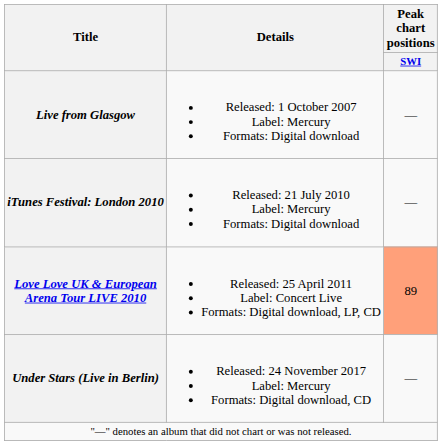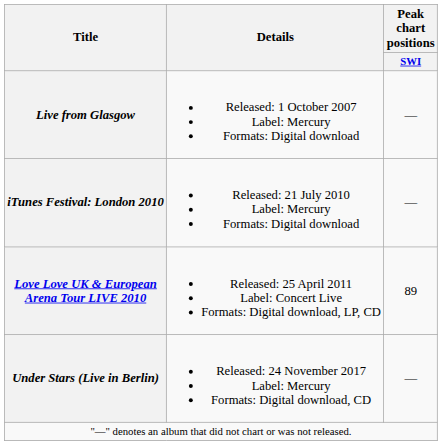(411, 290) lightsalmon background -> (411, 290) no background
